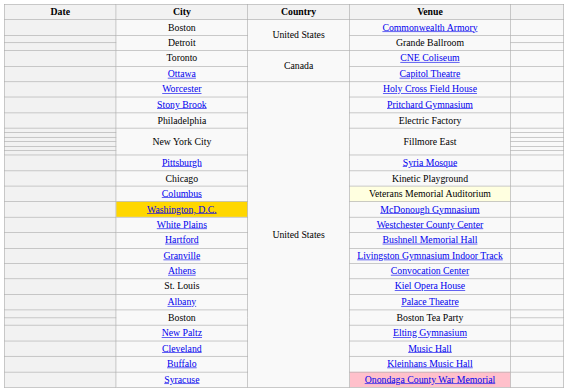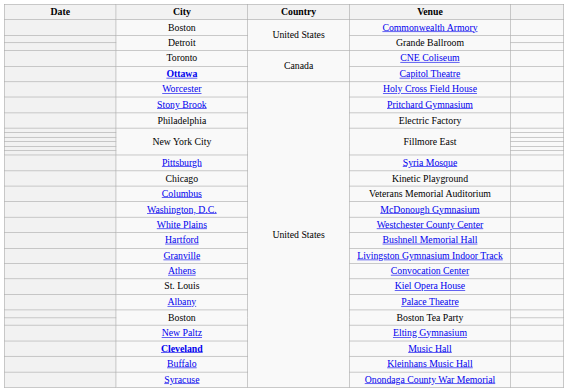(182, 74) normal -> (182, 74) bold
(430, 194) lightyellow background -> (430, 194) no background
(182, 209) gold background -> (182, 209) no background
(182, 348) normal -> (182, 348) bold
(430, 379) pink background -> (430, 379) no background
